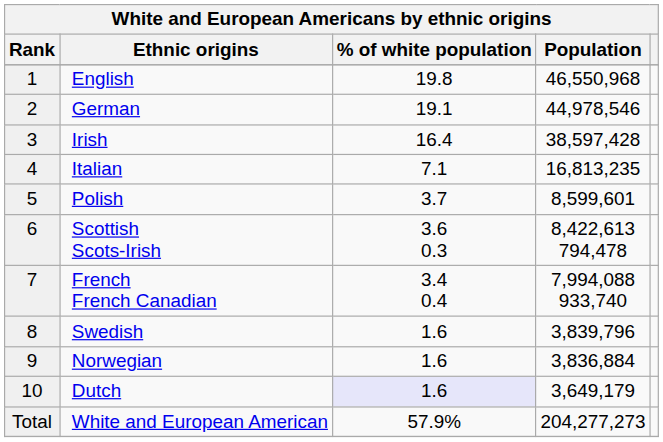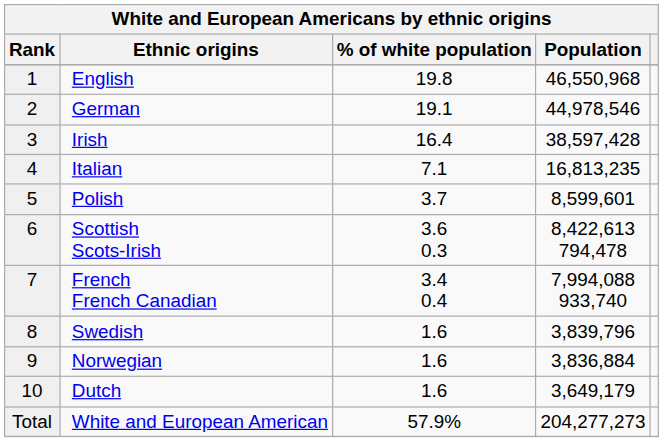(434, 391) lavender background -> (434, 391) no background
